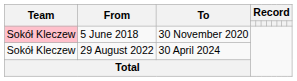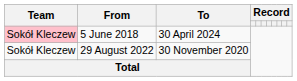(203, 34) 30 November 2020 -> (189, 34) 30 April 2024
(189, 51) 30 April 2024 -> (203, 51) 30 November 2020
